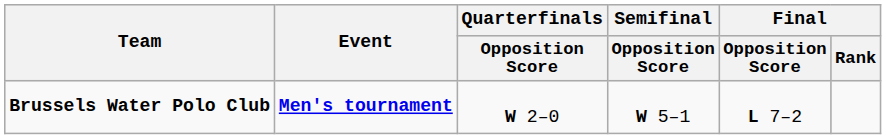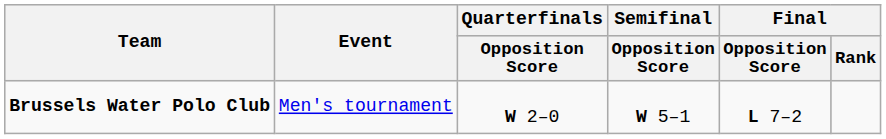(366, 107) bold -> (366, 107) normal
